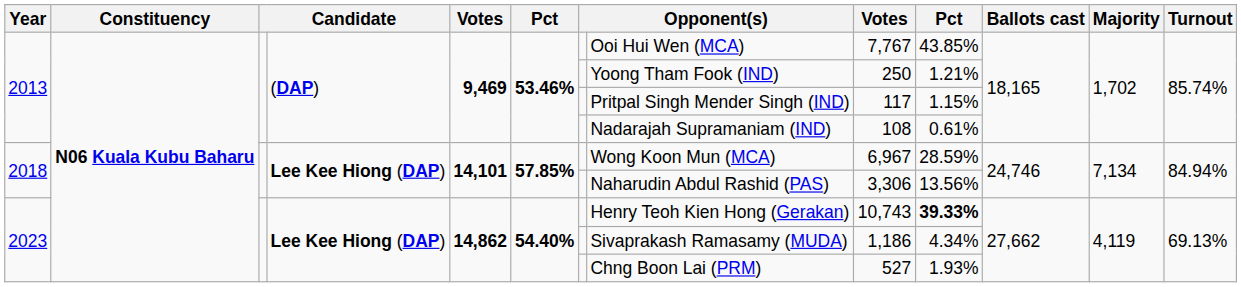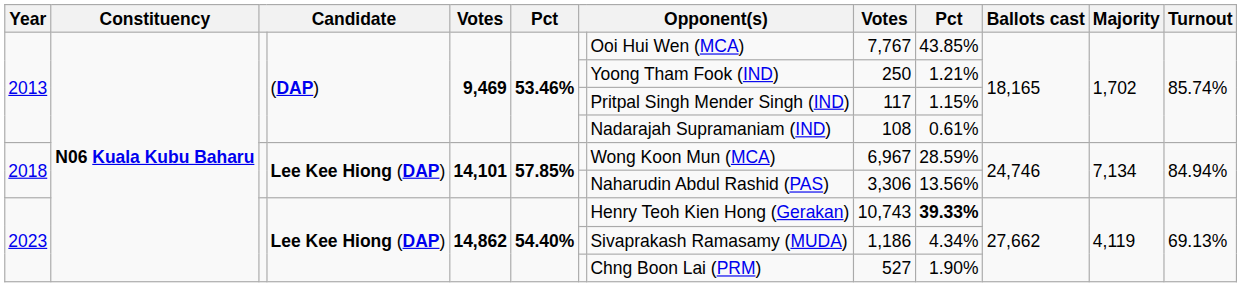(954, 267) 1.93% -> (954, 267) 1.90%
